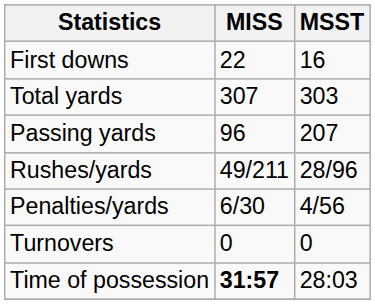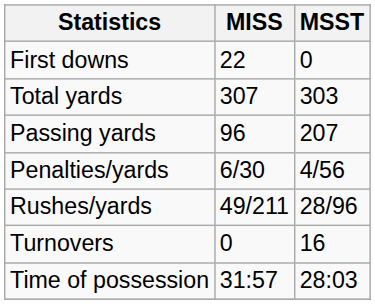(313, 59) 16 -> (306, 59) 0
rows swapped: (81, 170) <-> (89, 207)
(306, 243) 0 -> (313, 243) 16
(249, 280) bold -> (249, 280) normal
